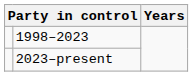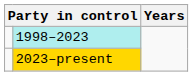(52, 38) no background -> (52, 38) paleturquoise background
(64, 60) no background -> (64, 60) gold background
